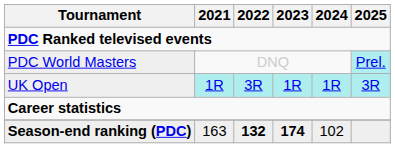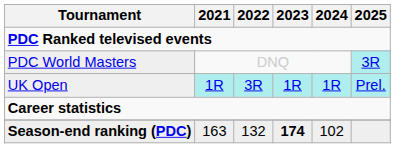(371, 62) Prel. -> (371, 62) 3R
(371, 85) 3R -> (371, 85) Prel.
(253, 131) bold -> (253, 131) normal
